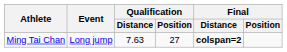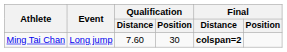(135, 40) 7.63 -> (135, 40) 7.60
(175, 40) 27 -> (175, 40) 30
